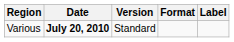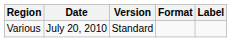(78, 28) bold -> (77, 28) normal
